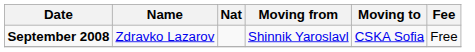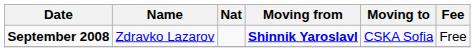(298, 36) normal -> (303, 36) bold
